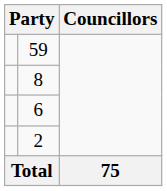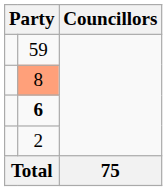(38, 79) no background -> (38, 79) lightsalmon background
(38, 110) normal -> (38, 110) bold
